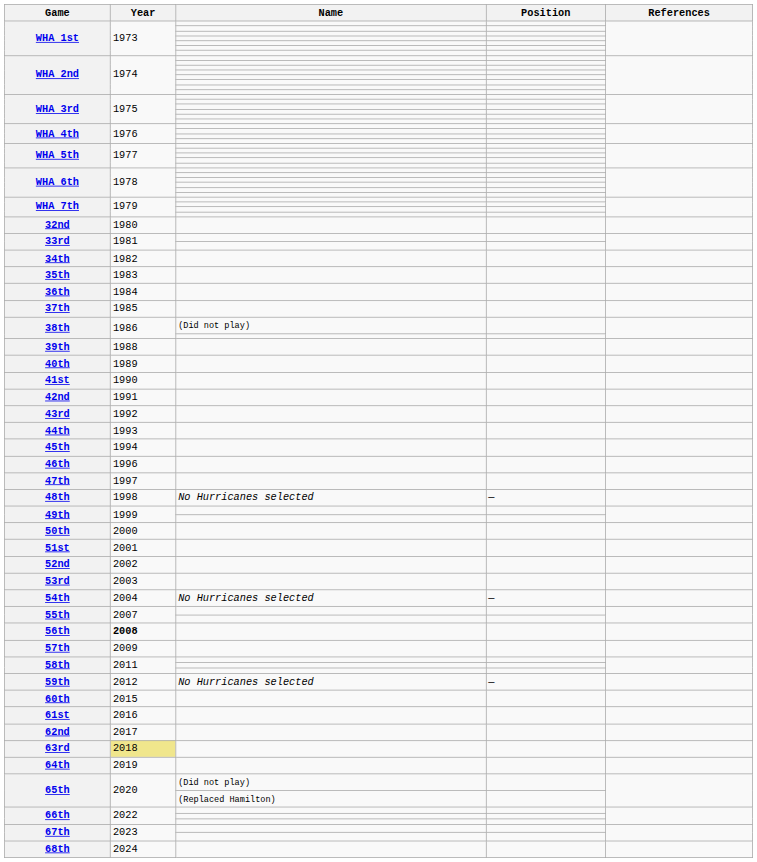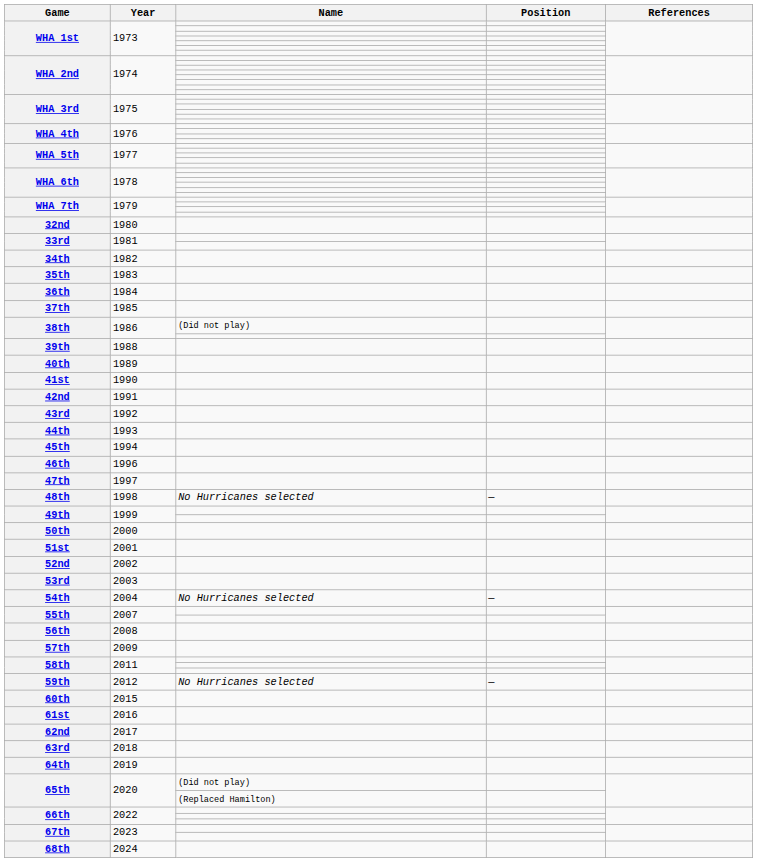(125, 632) bold -> (125, 632) normal
(125, 749) khaki background -> (125, 749) no background
